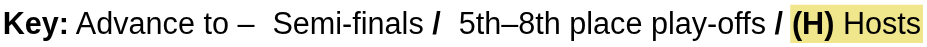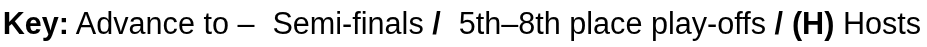(857, 24) khaki background -> (857, 24) no background
